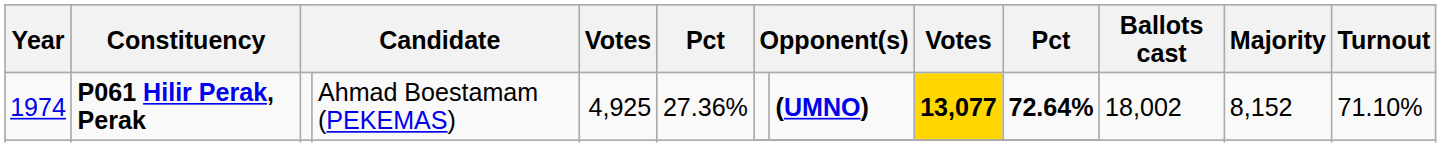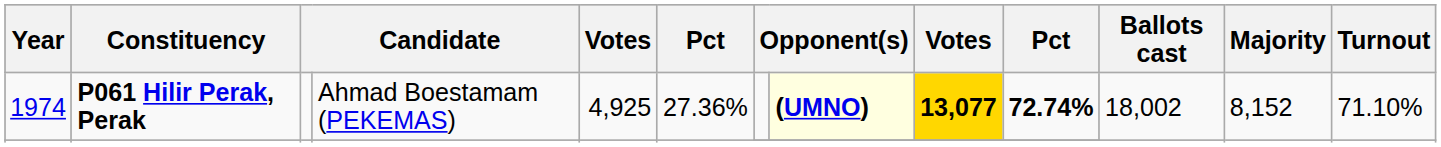(822, 106) no background -> (822, 106) lightyellow background
(1051, 106) 72.64% -> (1051, 106) 72.74%
